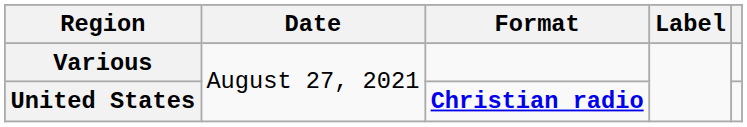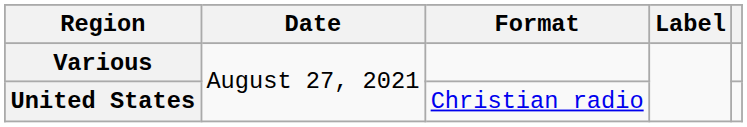(537, 101) bold -> (537, 101) normal
